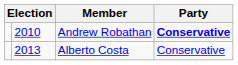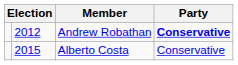(27, 32) 2010 -> (27, 32) 2012
(27, 50) 2013 -> (27, 50) 2015
